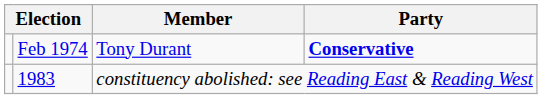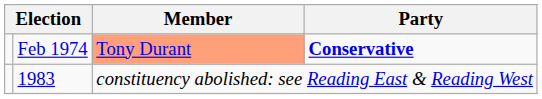(144, 49) no background -> (144, 49) lightsalmon background
